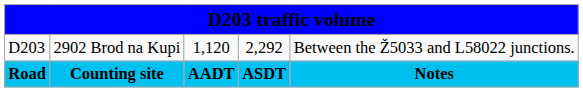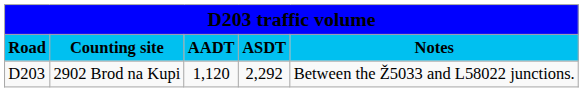rows swapped: (27, 73) <-> (27, 47)
